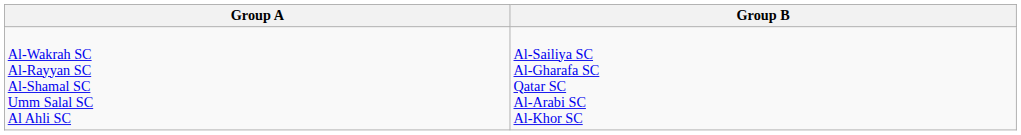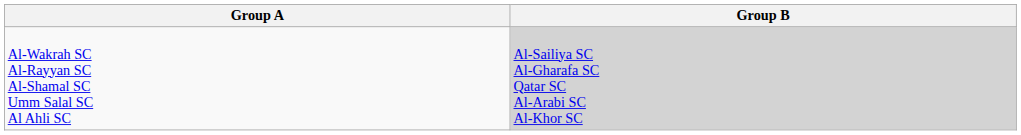(556, 86) no background -> (556, 86) lightgrey background
